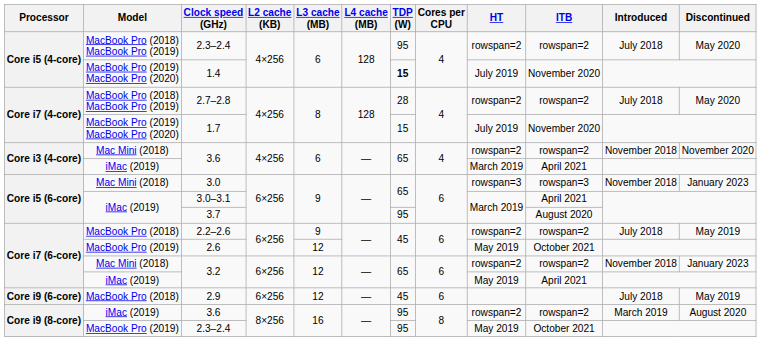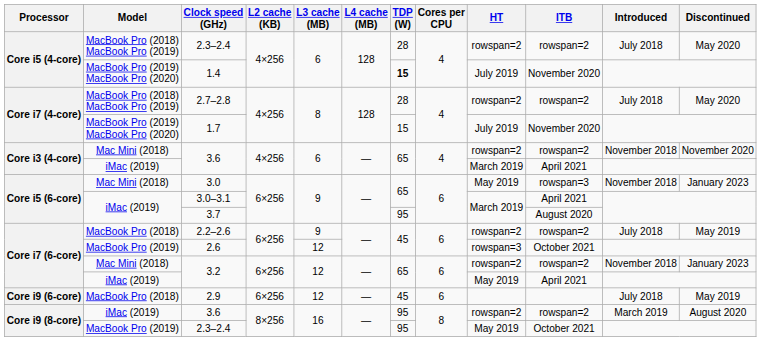(403, 46) 95 -> (403, 46) 28
(496, 183) rowspan=3 -> (496, 183) May 2019
(496, 248) May 2019 -> (496, 248) rowspan=3
